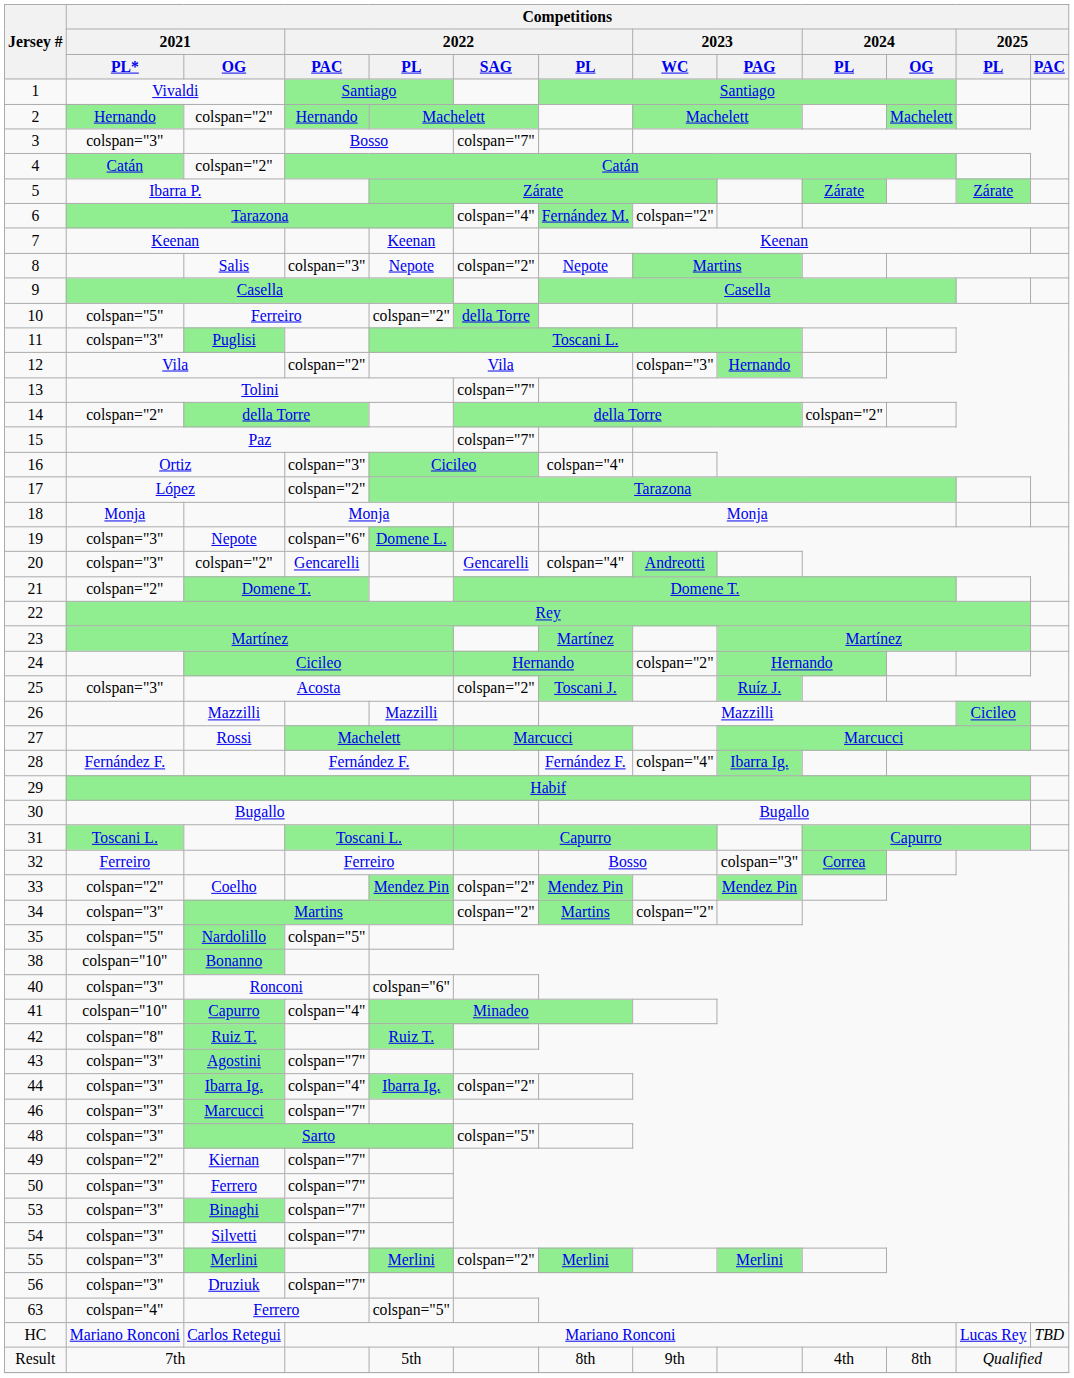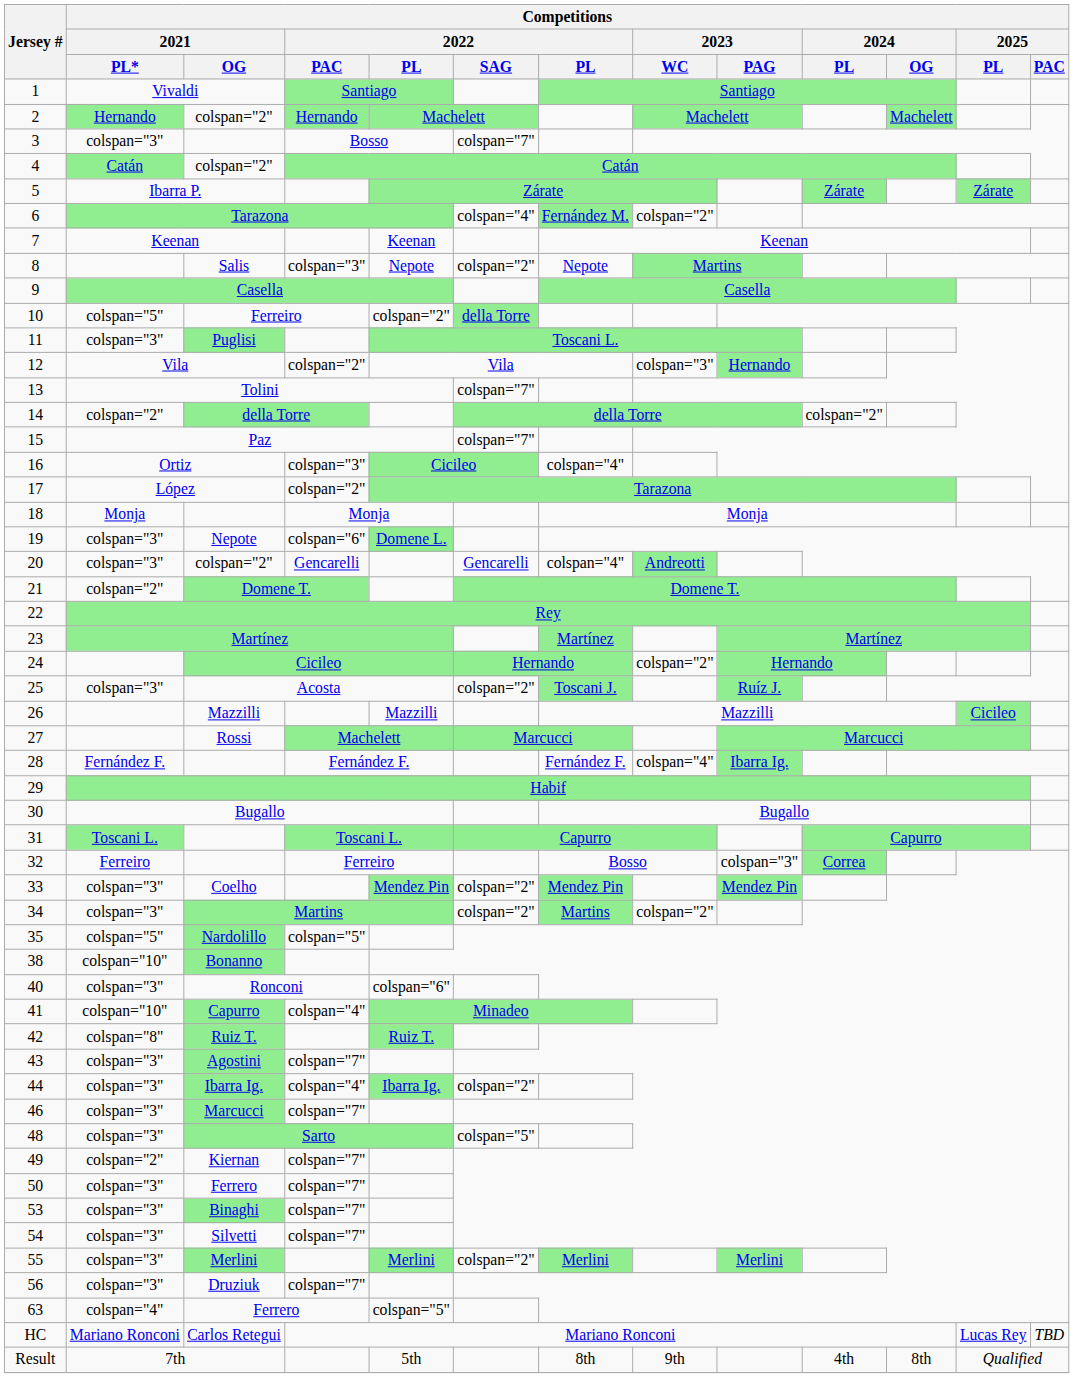(125, 887) colspan="2" -> (125, 887) colspan="3"
